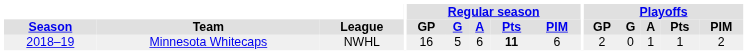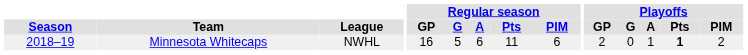(512, 42) bold -> (512, 42) normal
(680, 42) normal -> (680, 42) bold
